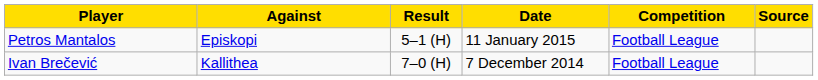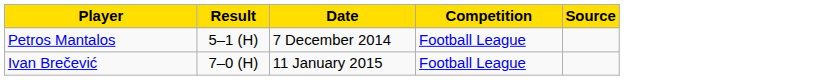- column: (294, 16)
(520, 39) 11 January 2015 -> (332, 39) 7 December 2014
(525, 63) 7 December 2014 -> (328, 63) 11 January 2015
